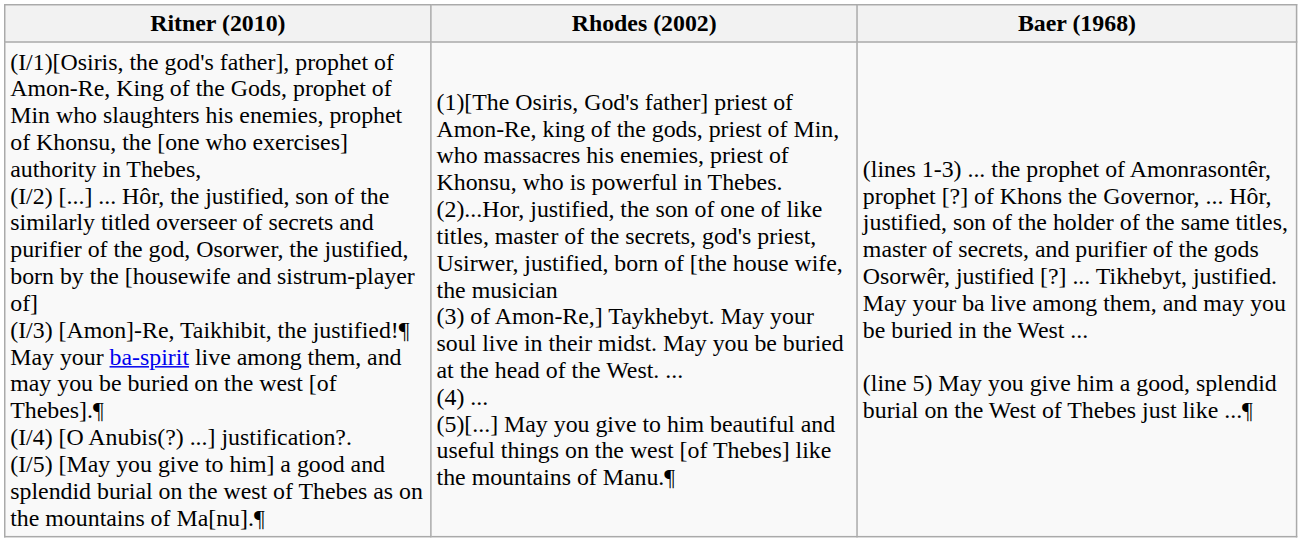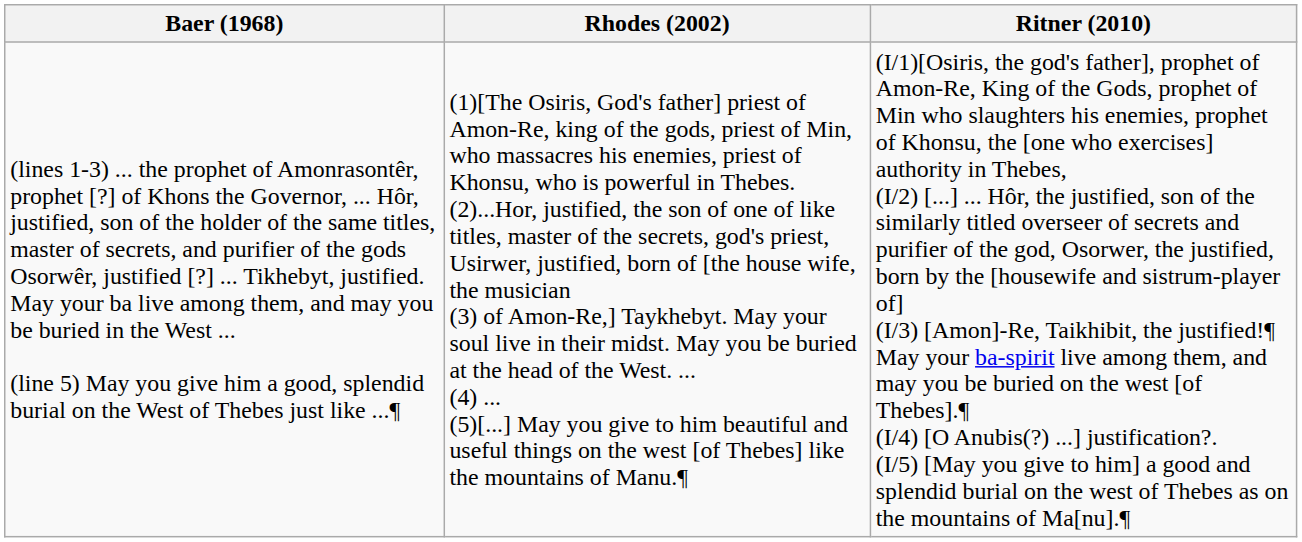columns swapped: (218, 23) <-> (1077, 23)
